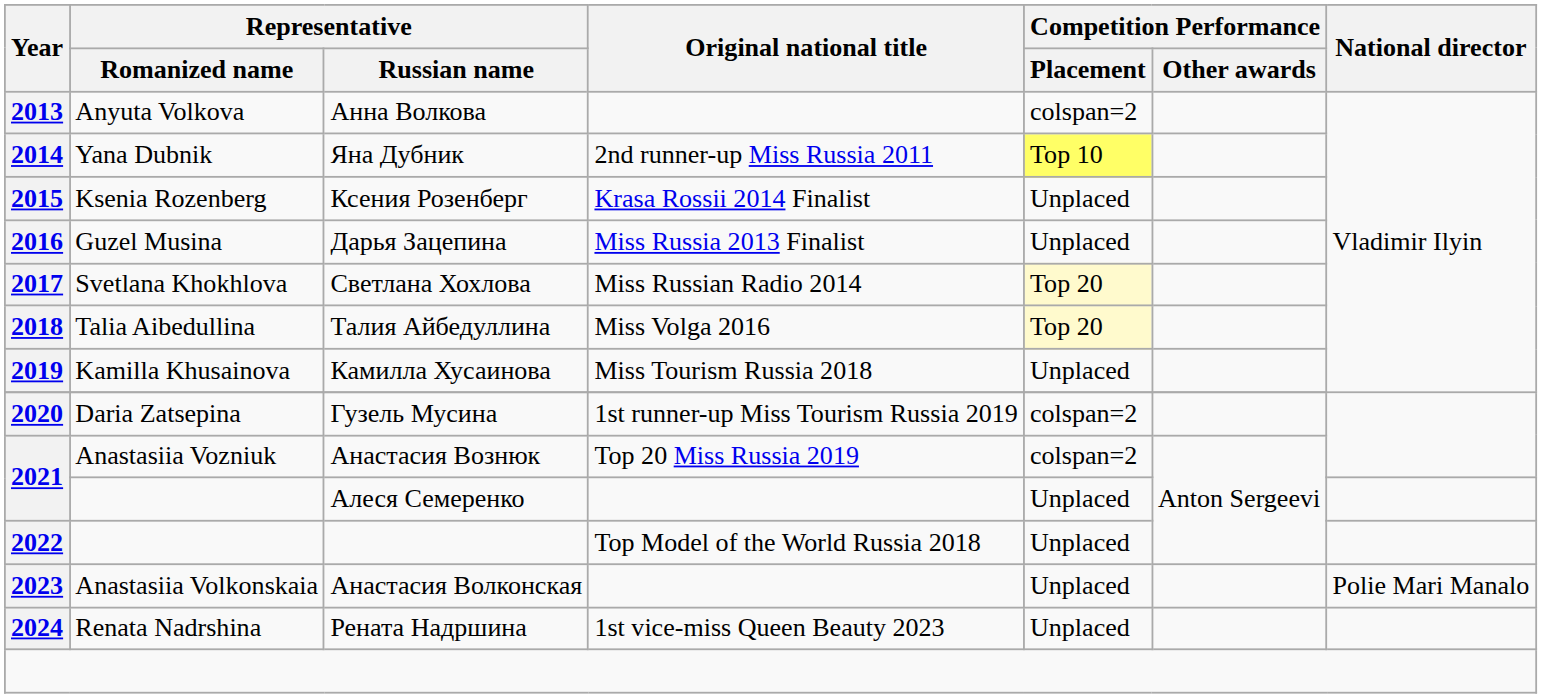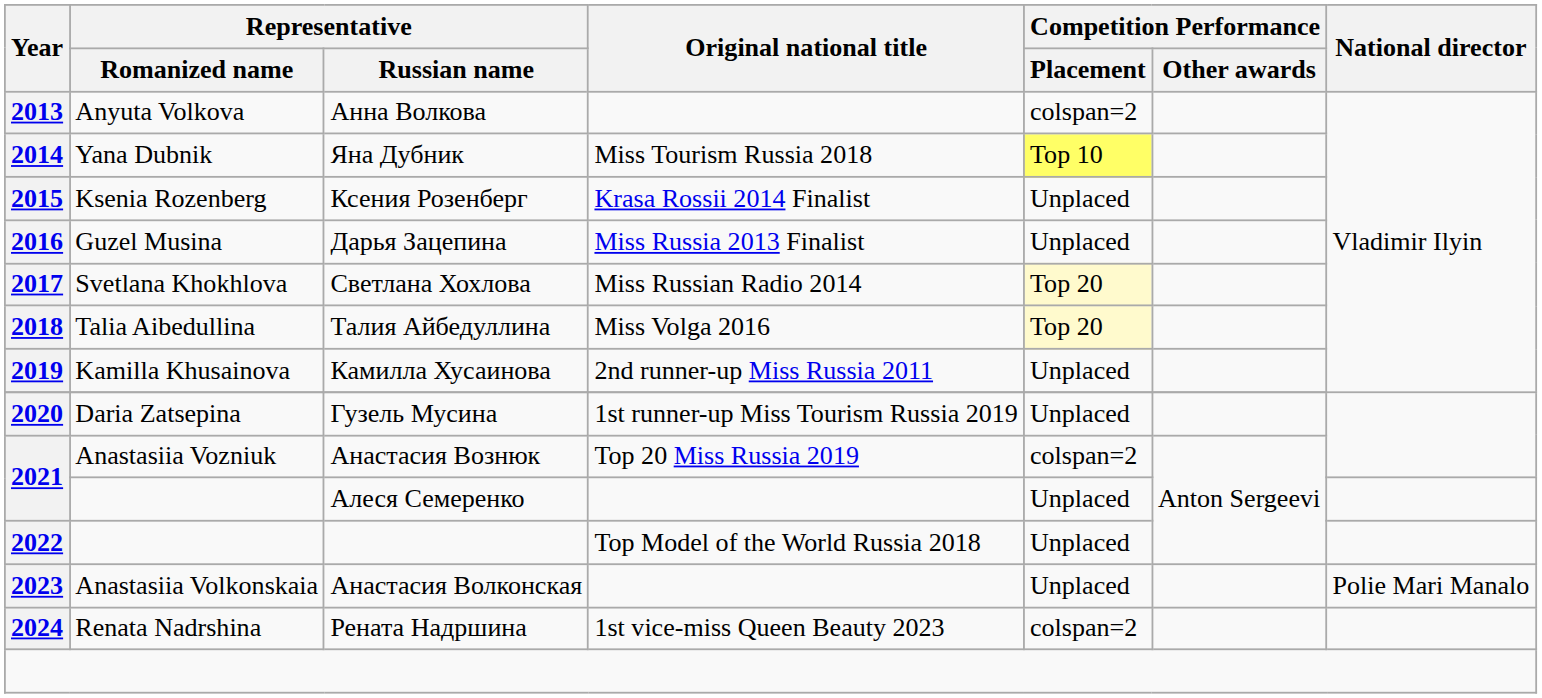(764, 155) 2nd runner-up Miss Russia 2011 -> (733, 155) Miss Tourism Russia 2018
(733, 370) Miss Tourism Russia 2018 -> (764, 370) 2nd runner-up Miss Russia 2011
(1084, 413) colspan=2 -> (1080, 413) Unplaced
(1080, 628) Unplaced -> (1084, 628) colspan=2
